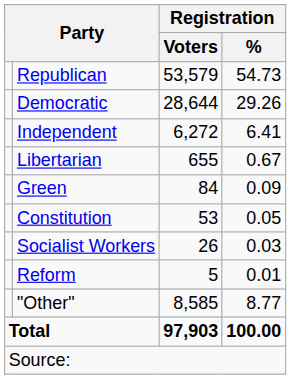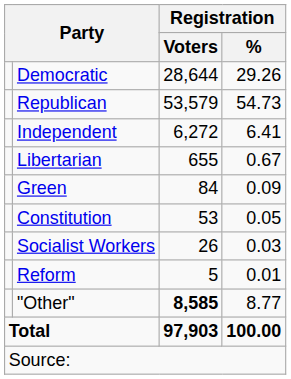rows swapped: (62, 75) <-> (62, 103)
(196, 302) normal -> (196, 302) bold
